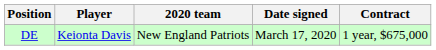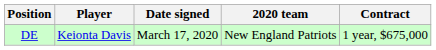columns swapped: (193, 14) <-> (296, 14)
